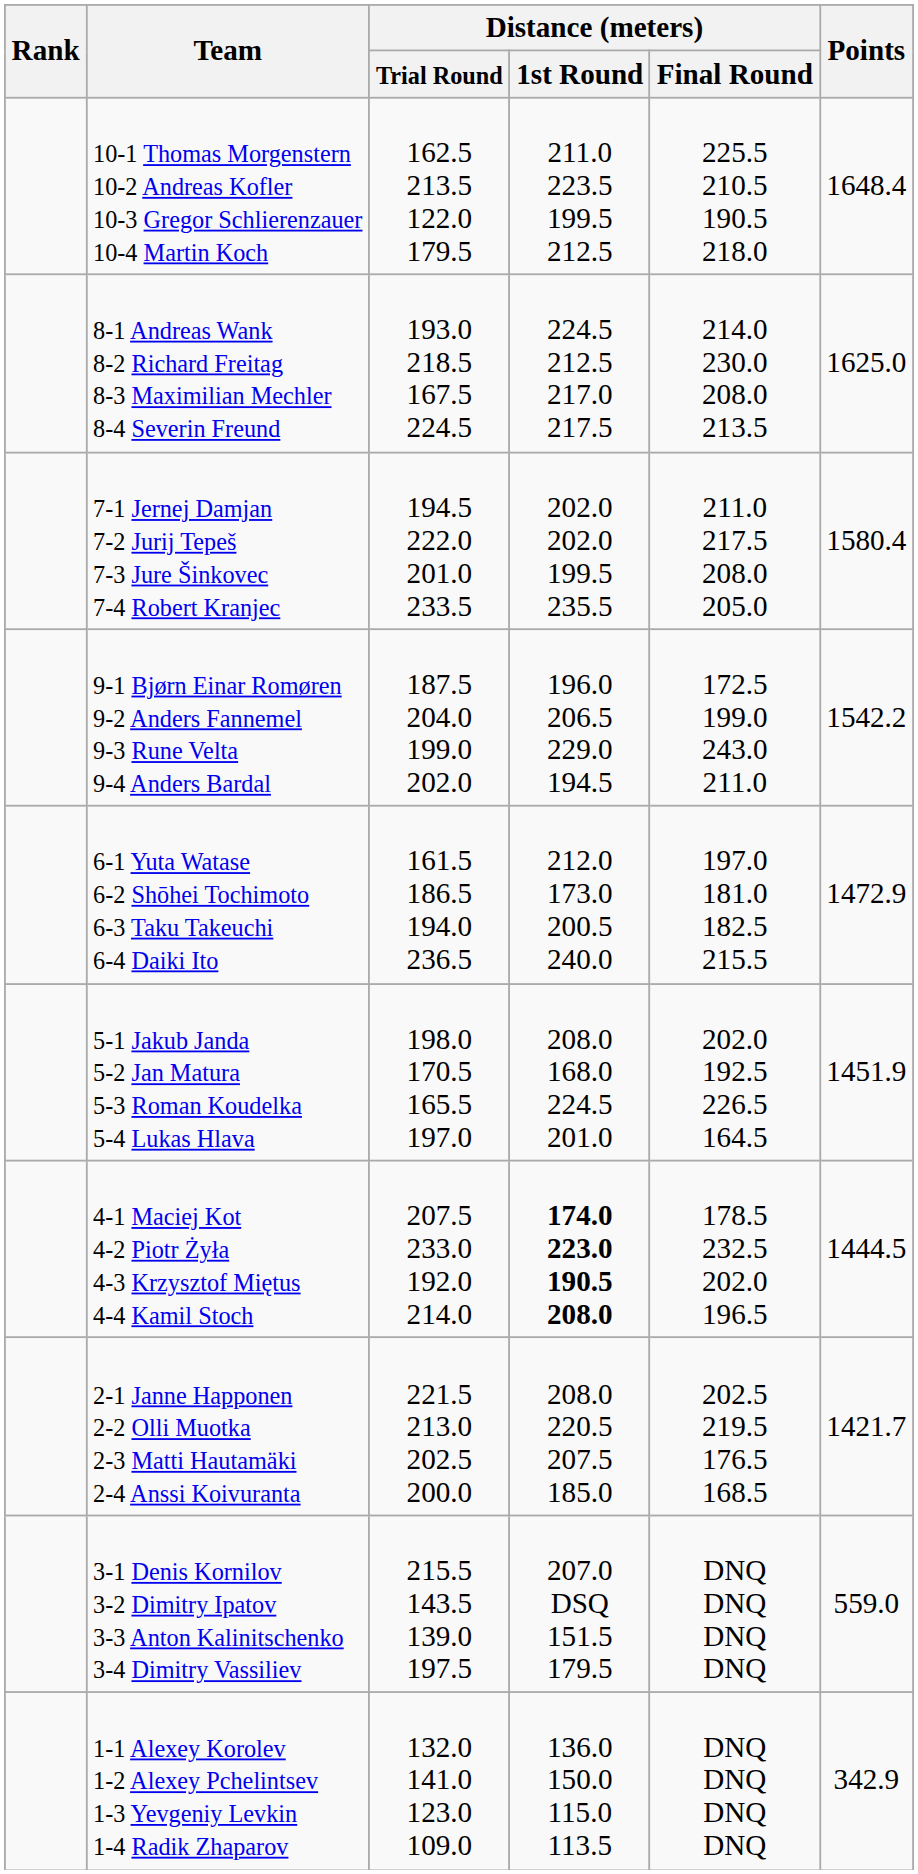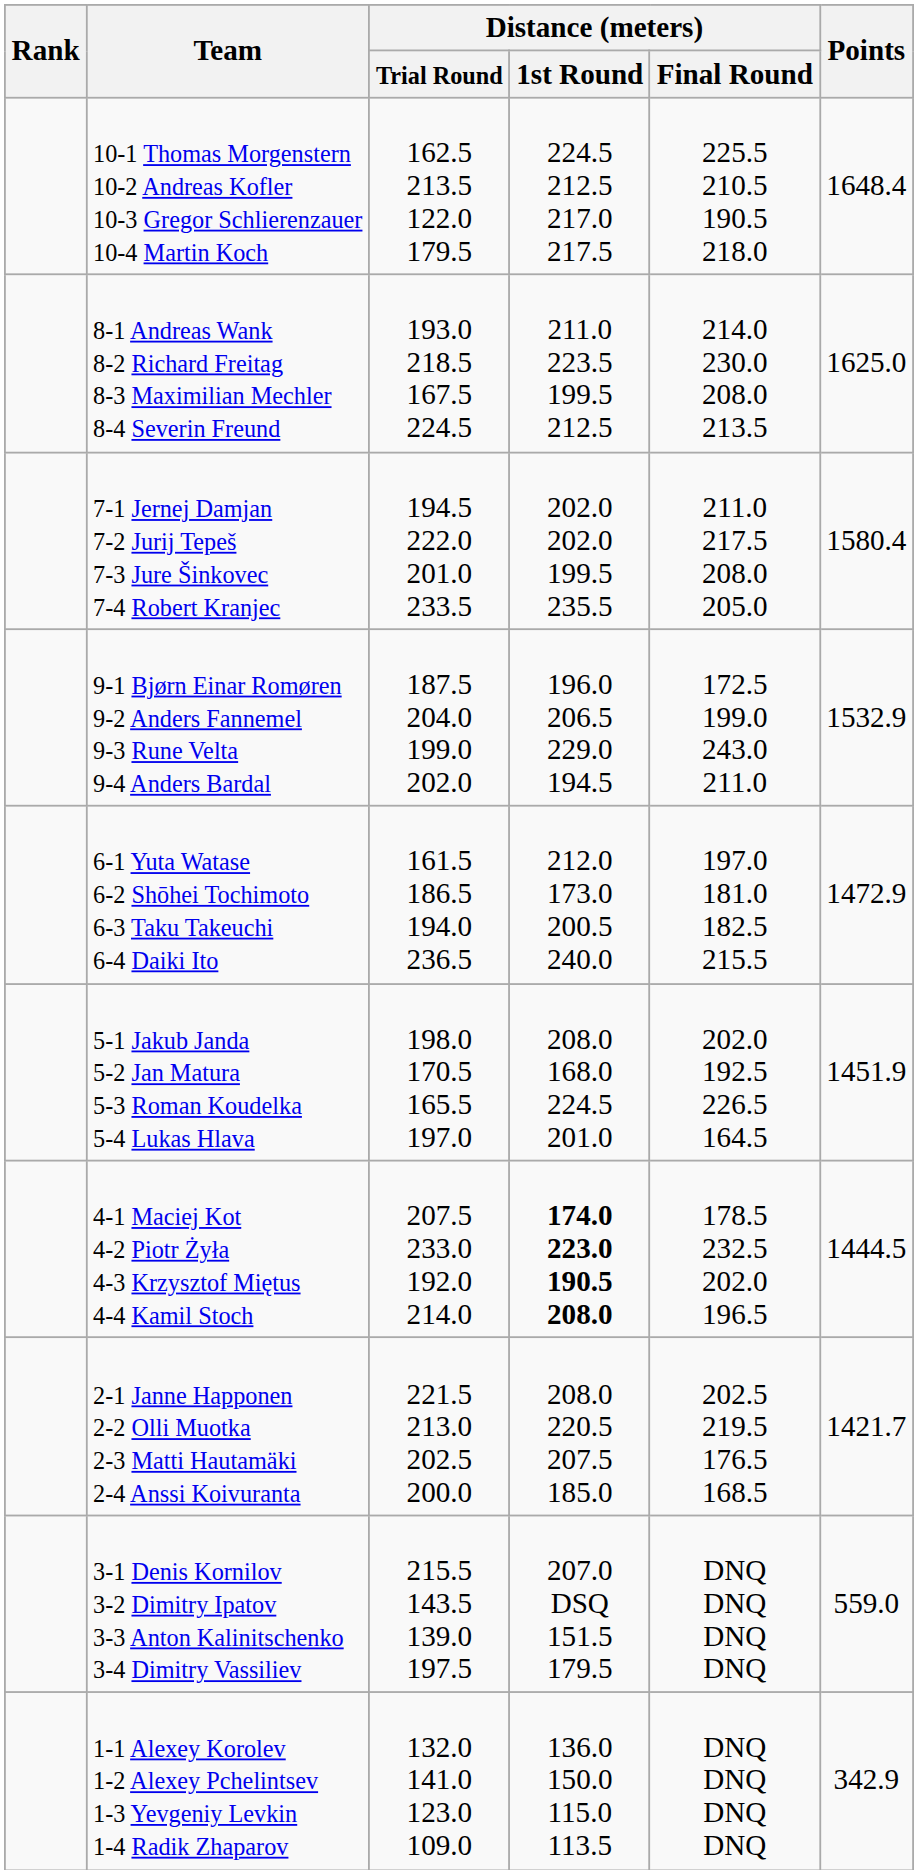(580, 201) 211.0 223.5 199.5 212.5 -> (580, 201) 224.5 212.5 217.0 217.5
(580, 379) 224.5 212.5 217.0 217.5 -> (580, 379) 211.0 223.5 199.5 212.5
(866, 717) 1542.2 -> (866, 717) 1532.9
